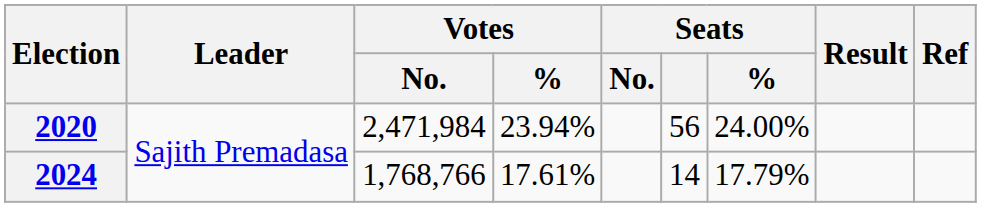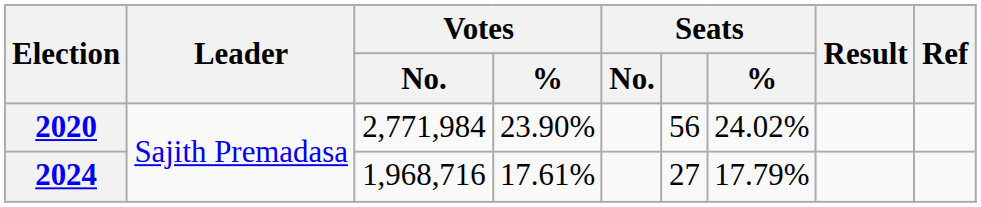(424, 126) 2,471,984 -> (424, 126) 2,771,984
(548, 126) 23.94% -> (548, 126) 23.90%
(762, 126) 24.00% -> (762, 126) 24.02%
(424, 175) 1,768,766 -> (424, 175) 1,968,716
(685, 175) 14 -> (685, 175) 27
